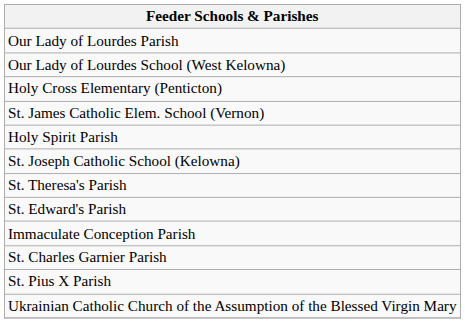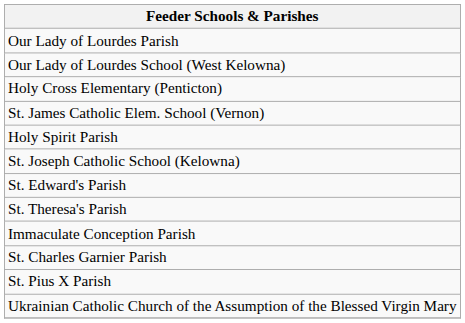(67, 185) St. Theresa's Parish -> (67, 185) St. Edward's Parish
(67, 209) St. Edward's Parish -> (67, 209) St. Theresa's Parish
